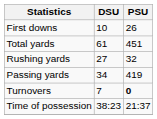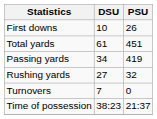rows swapped: (38, 59) <-> (38, 75)
(128, 91) bold -> (128, 91) normal
